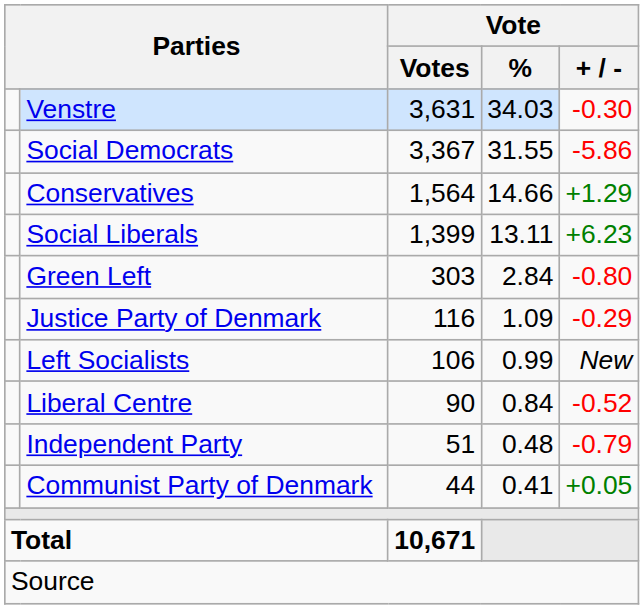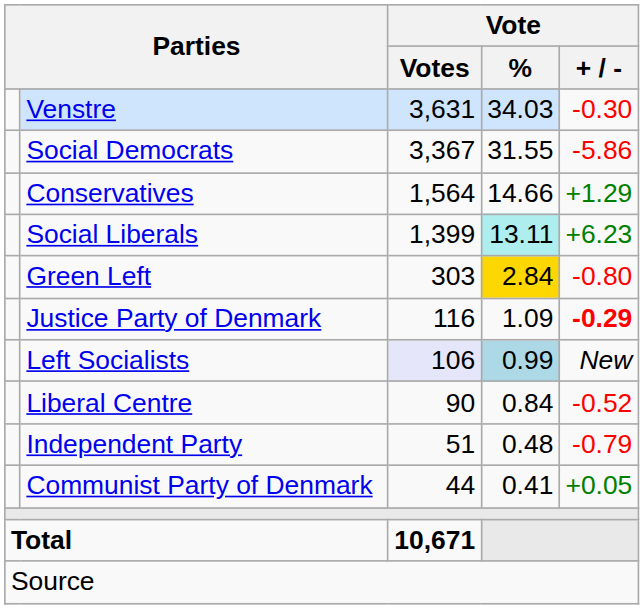(521, 234) no background -> (521, 234) paleturquoise background
(528, 276) no background -> (528, 276) gold background
(602, 318) normal -> (602, 318) bold
(453, 360) no background -> (453, 360) lavender background
(528, 360) no background -> (528, 360) lightblue background
